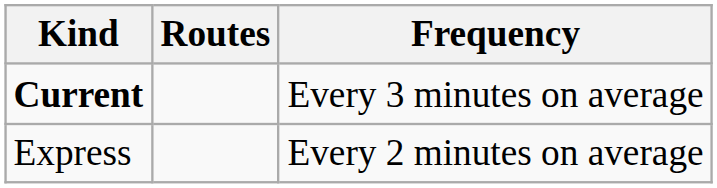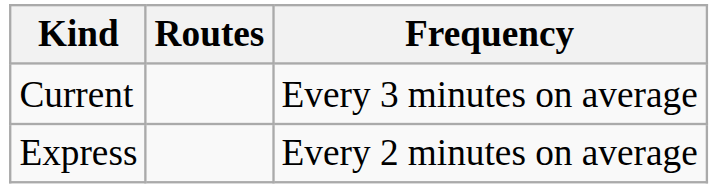(78, 93) bold -> (76, 93) normal
